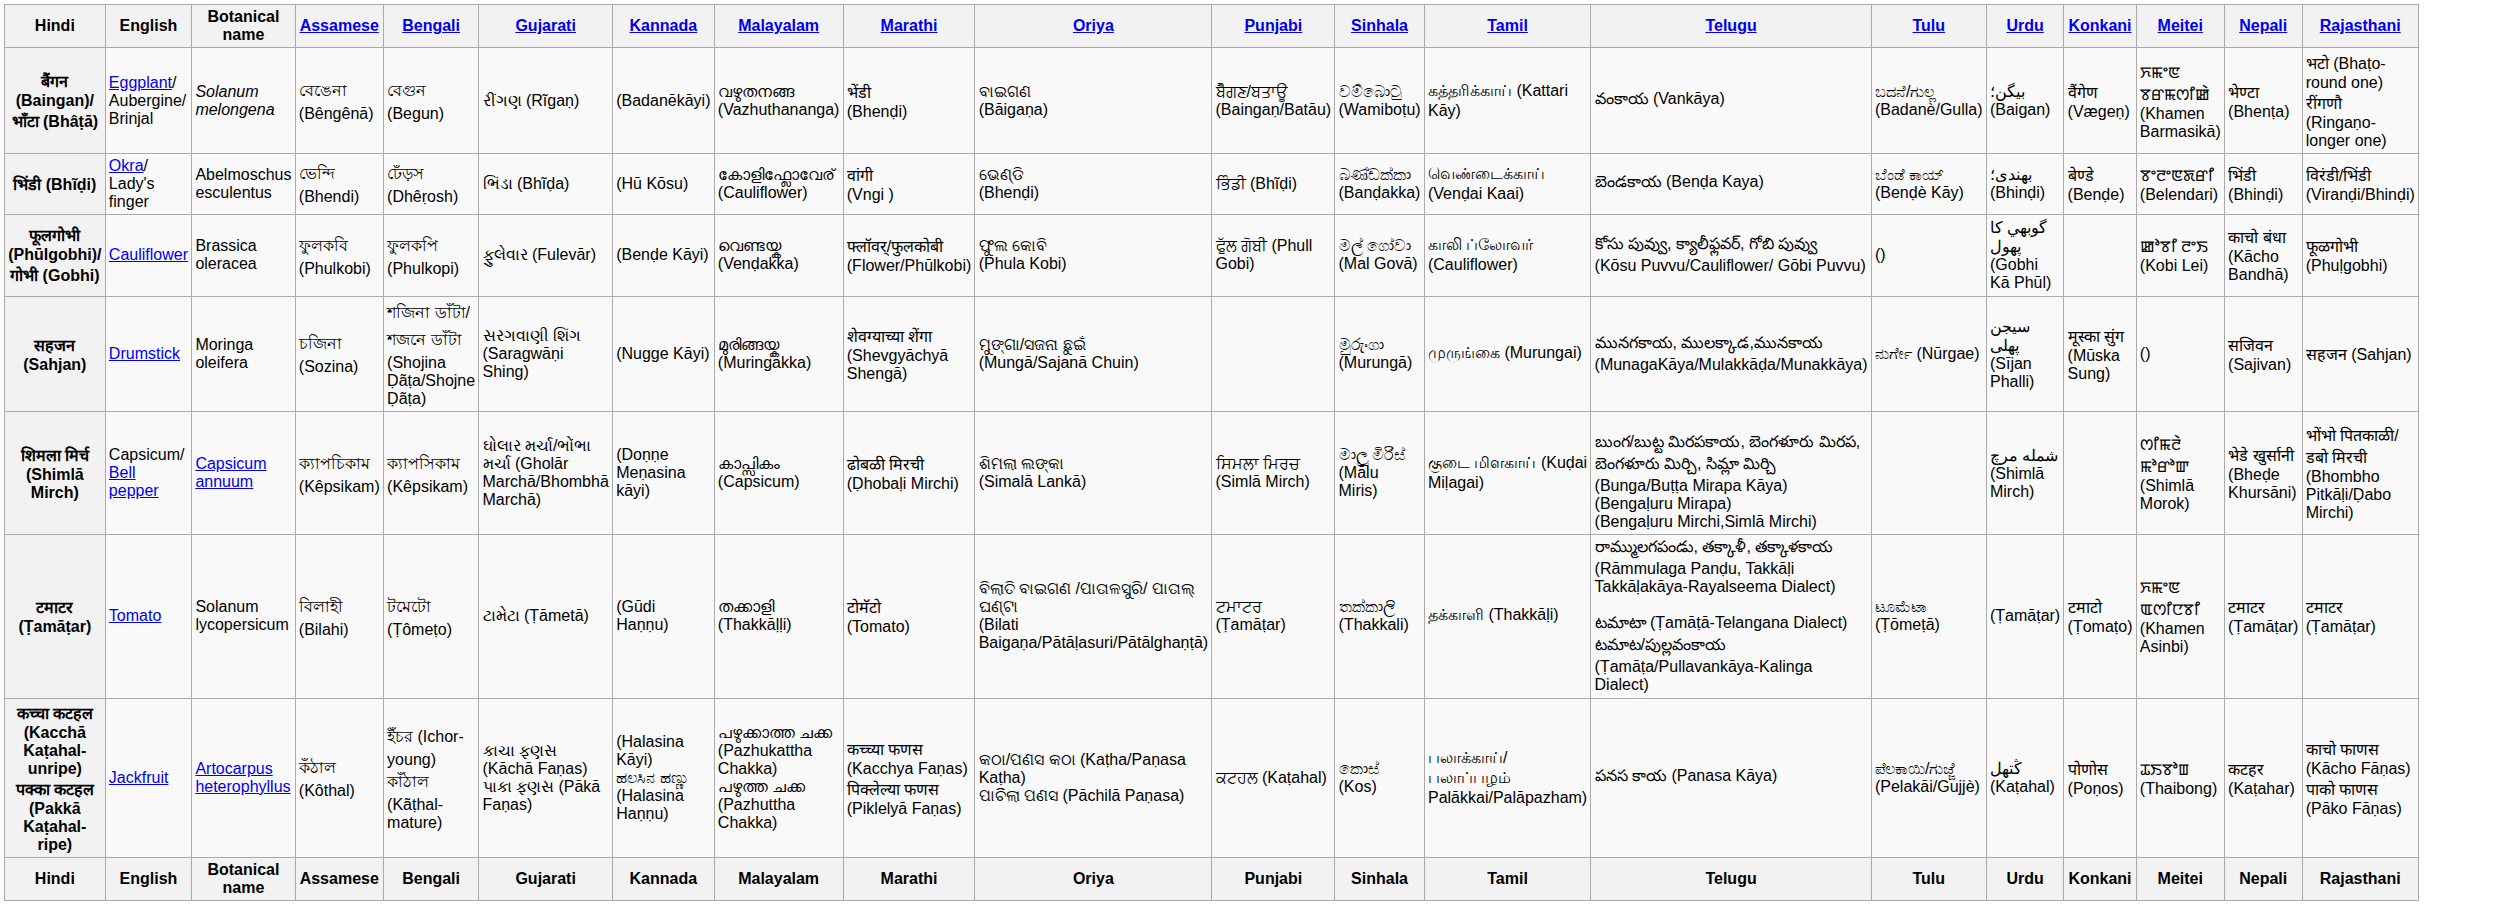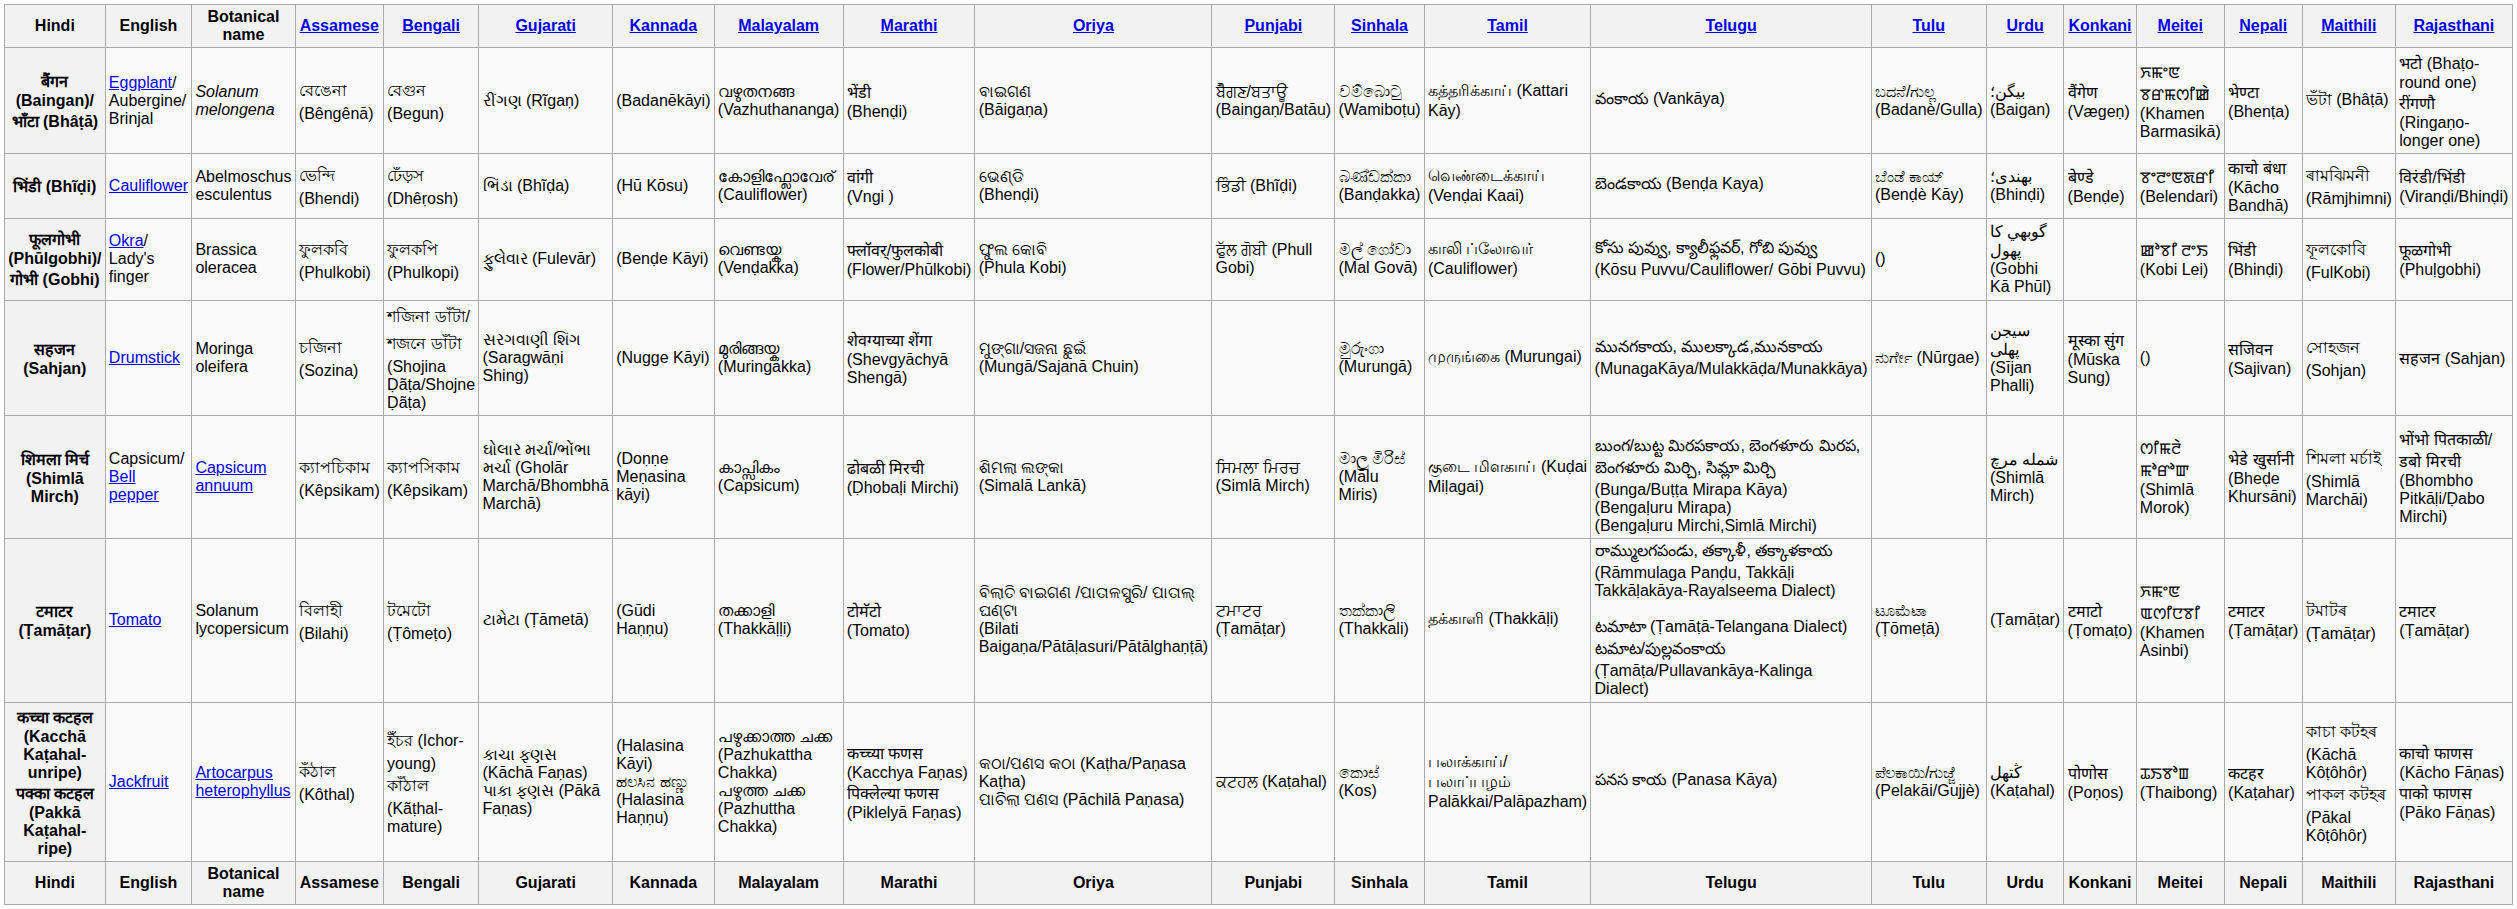+ column: (2349, 26)
(132, 183) Okra/ Lady's finger -> (148, 185) Cauliflower
(2256, 185) भिंडी (Bhinḍi) -> (2258, 187) काचो बंधा (Kācho Bandhā)
(148, 255) Cauliflower -> (132, 259) Okra/ Lady's finger
(2258, 256) काचो बंधा (Kācho Bandhā) -> (2256, 260) भिंडी (Bhinḍi)
